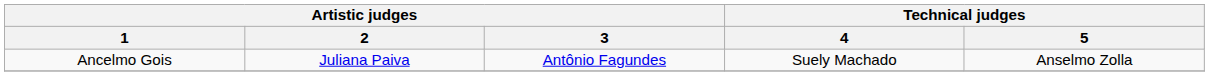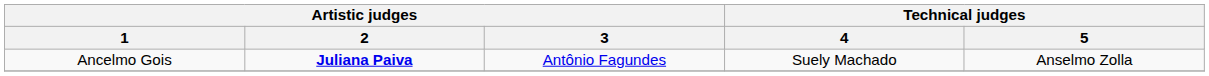(364, 60) normal -> (364, 60) bold
